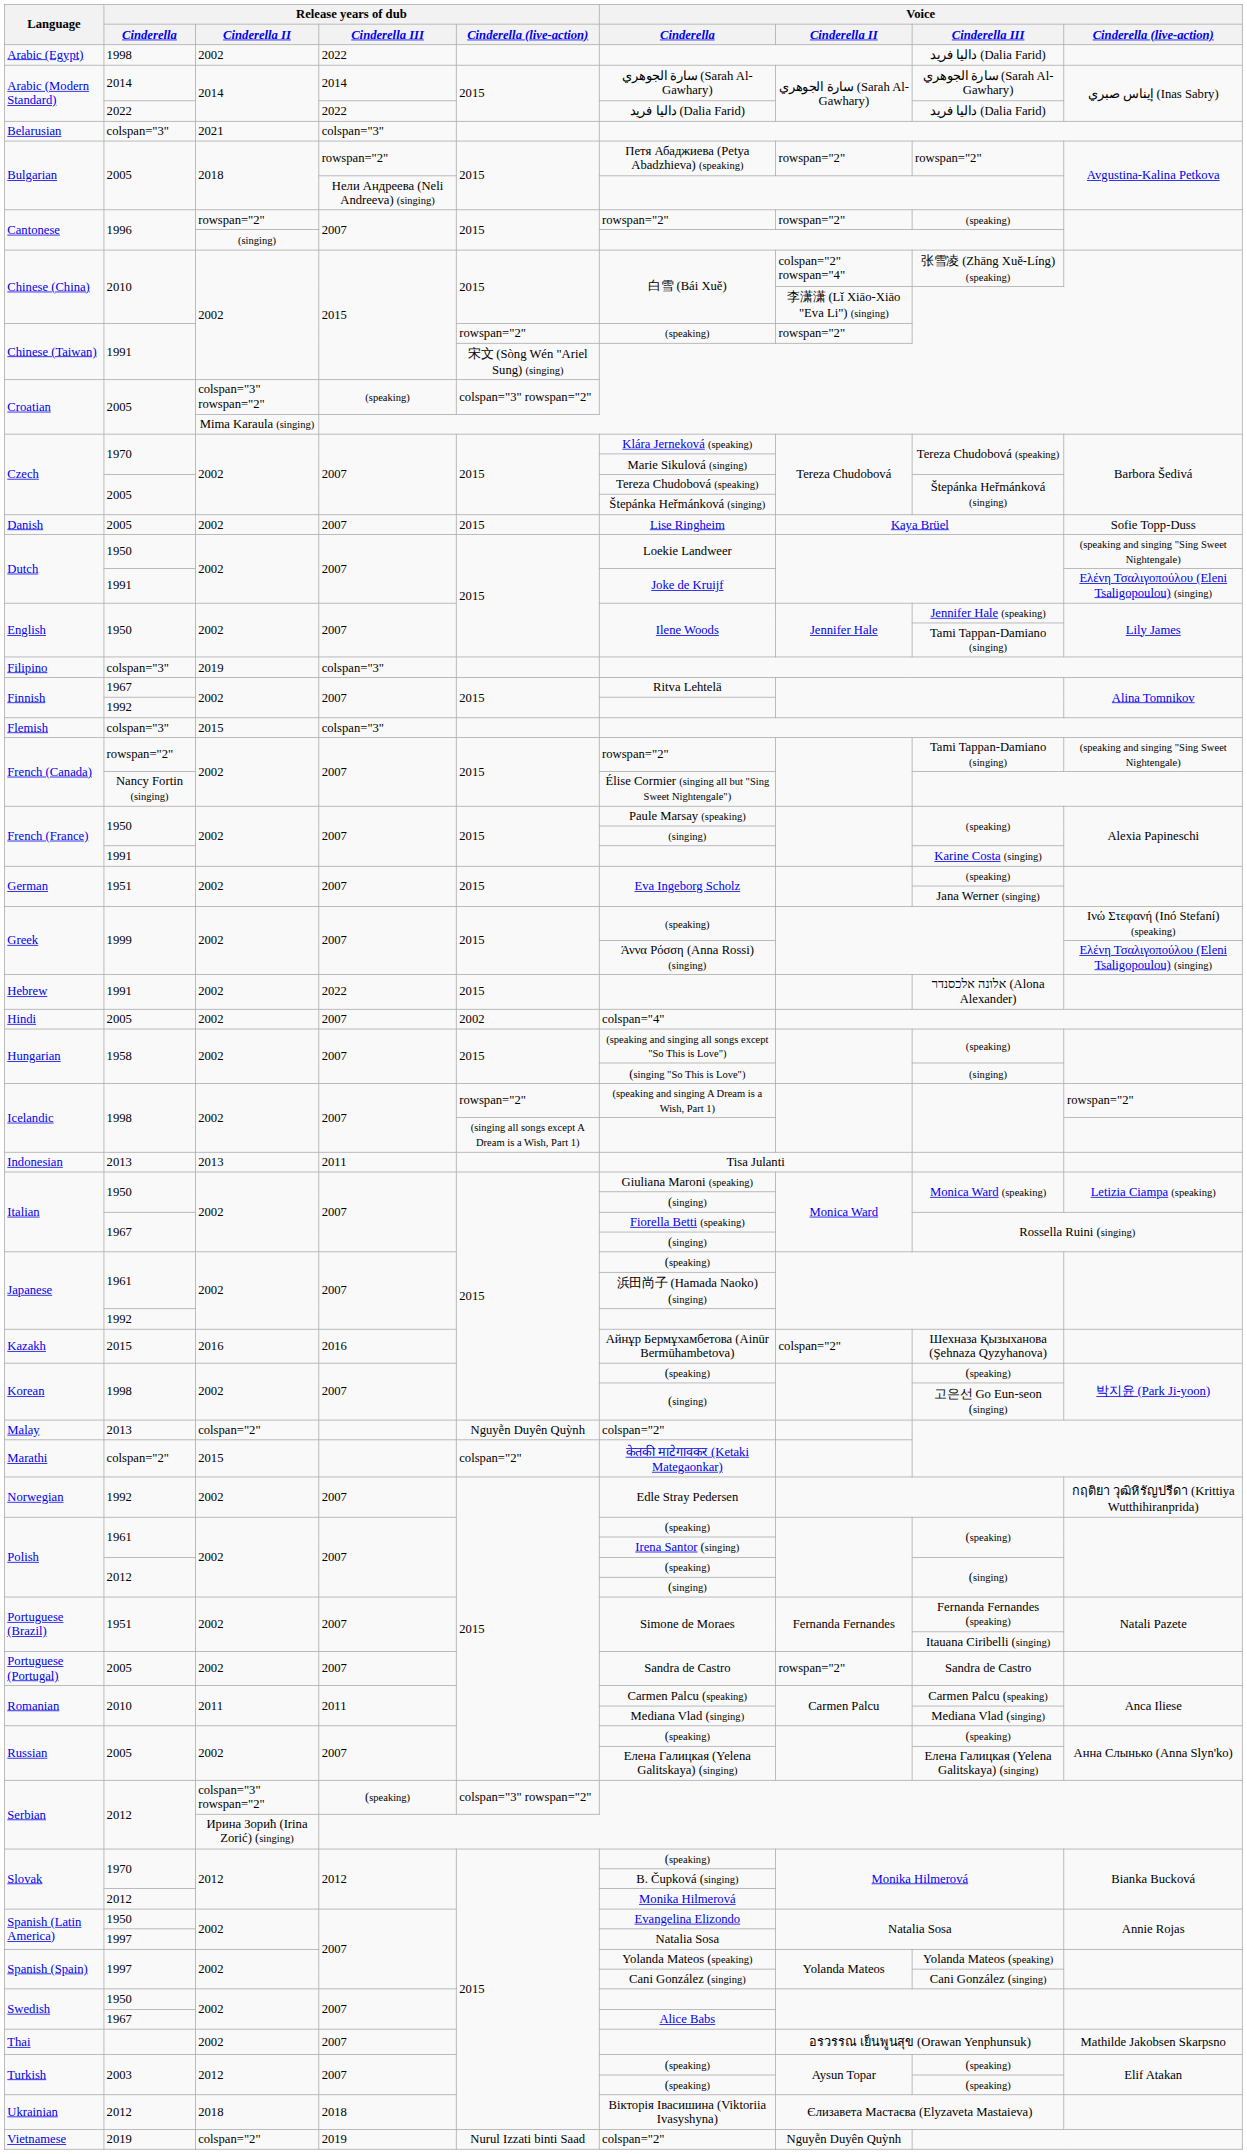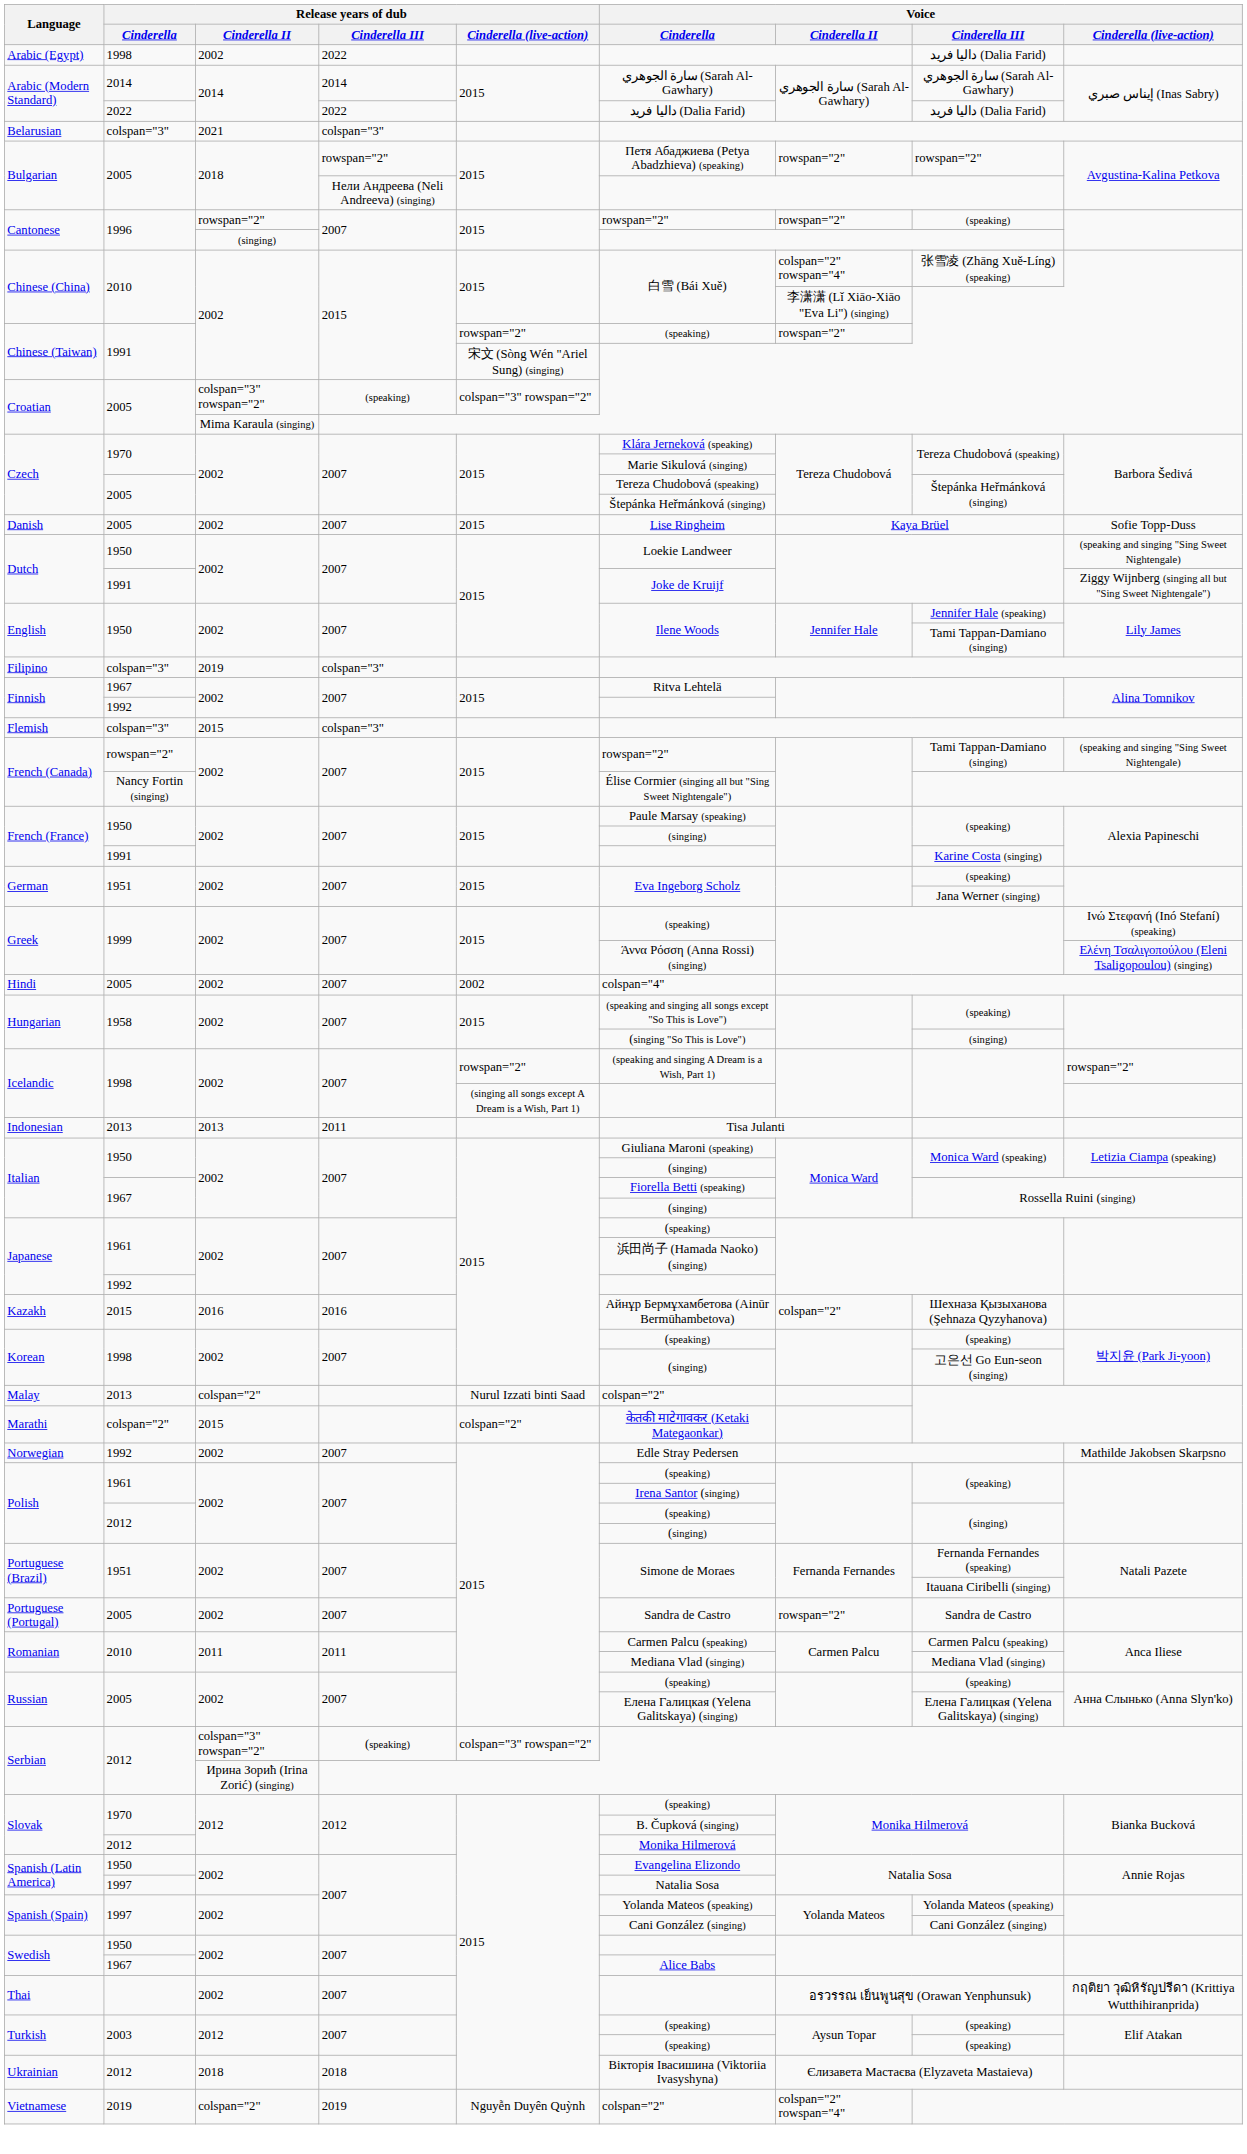(1153, 585) Ελένη Τσαλιγοπούλου (Eleni Tsaligopoulou) (singing) -> (1153, 585) Ziggy Wijnberg (singing all but "Sing Sweet Nightengale")
- row: (27, 991)
(528, 1429) Nguyễn Duyên Quỳnh -> (528, 1395) Nurul Izzati binti Saad
(1153, 1498) กฤติยา วุฒิหิรัญปรีดา (Krittiya Wutthihiranprida) -> (1153, 1453) Mathilde Jakobsen Skarpsno
(1153, 2042) Mathilde Jakobsen Skarpsno -> (1153, 1996) กฤติยา วุฒิหิรัญปรีดา (Krittiya Wutthihiranprida)
(528, 2139) Nurul Izzati binti Saad -> (528, 2106) Nguyễn Duyên Quỳnh
(844, 2139) Nguyễn Duyên Quỳnh -> (812, 2106) colspan="2" rowspan="4"
